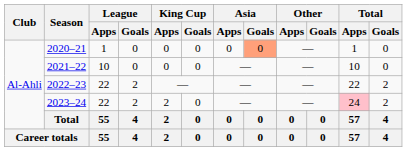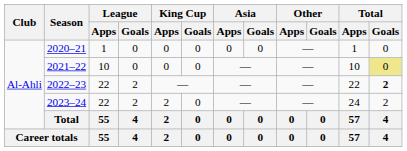(260, 48) lightsalmon background -> (260, 48) no background
(386, 66) no background -> (386, 66) khaki background
(386, 84) normal -> (386, 84) bold
(354, 102) pink background -> (354, 102) no background
